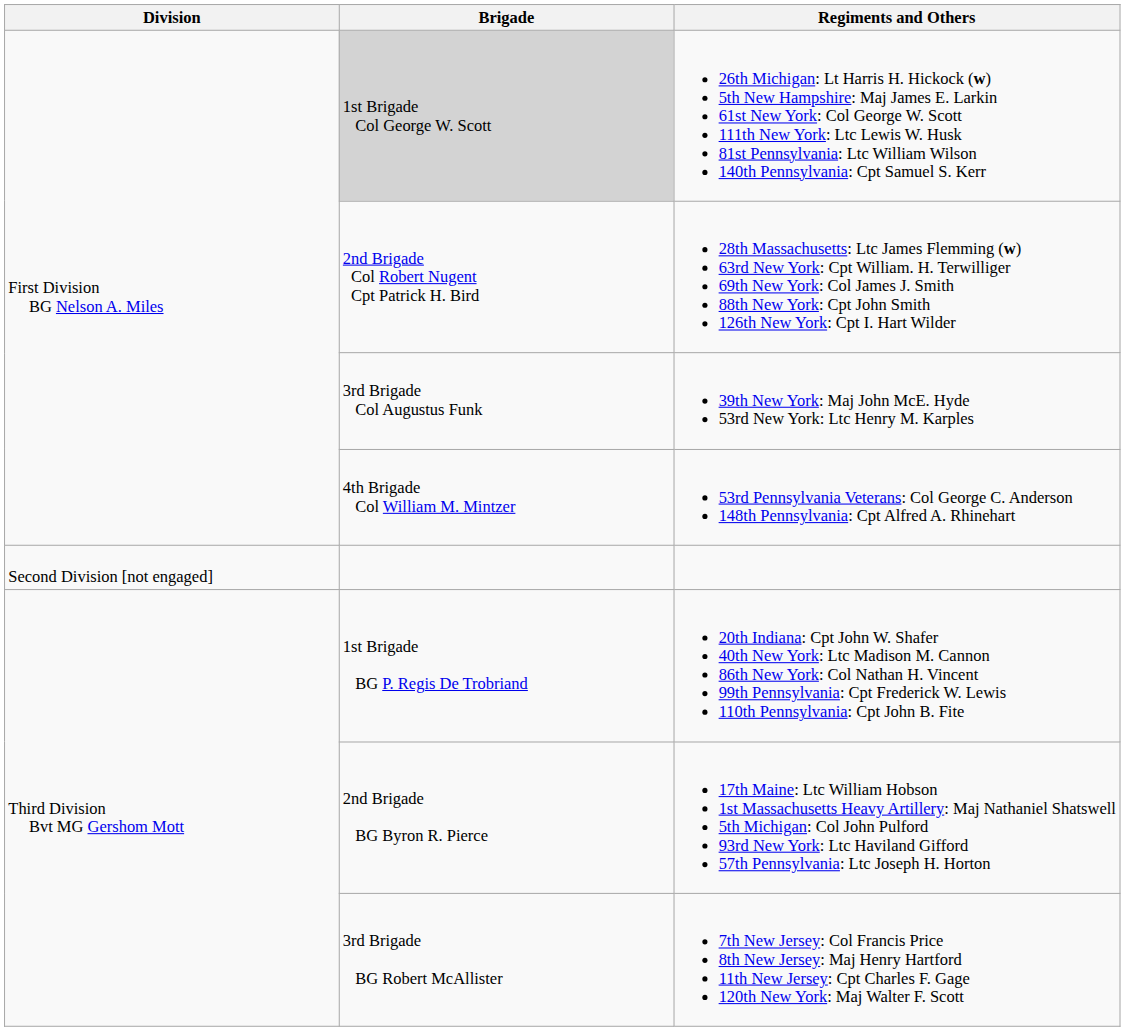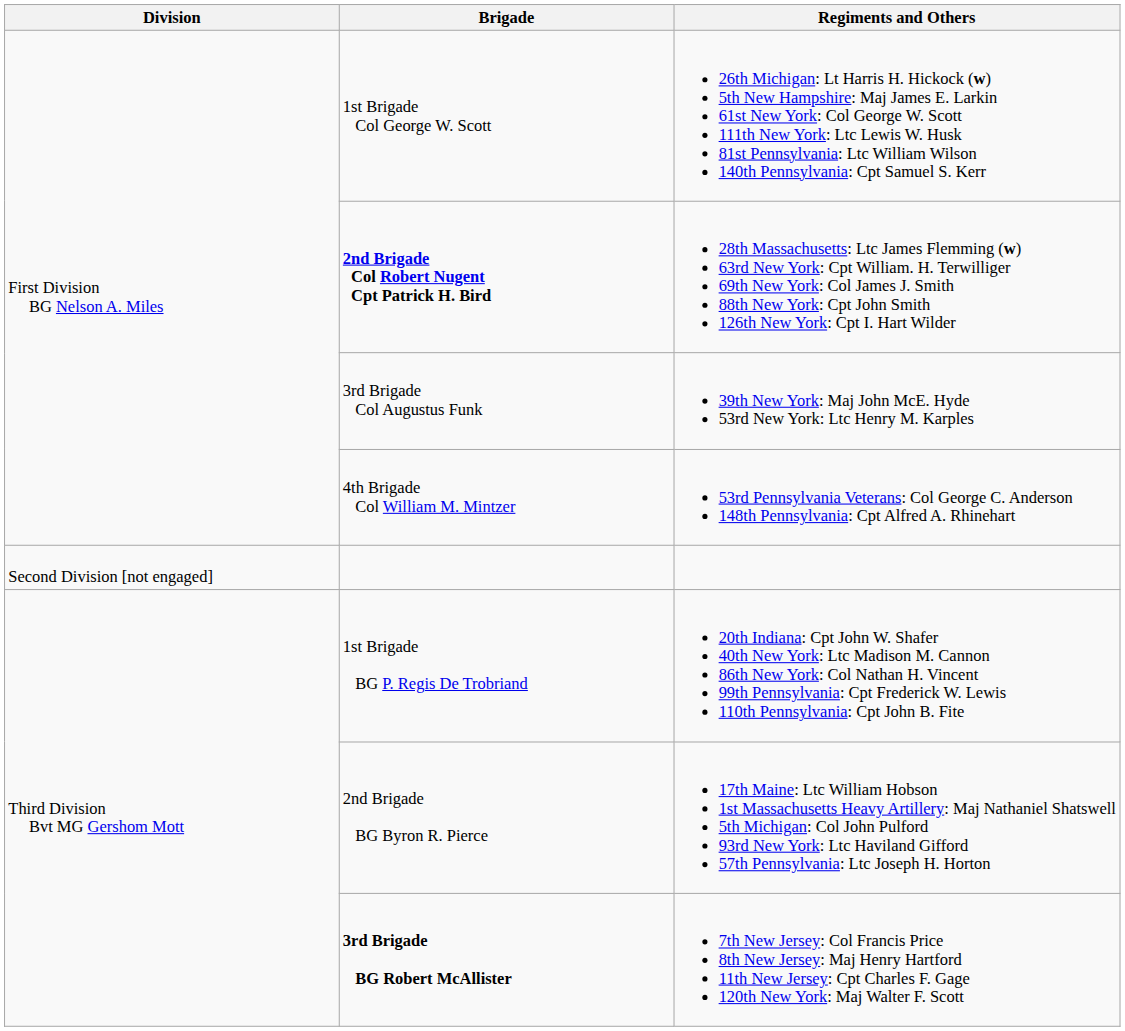(417, 115) lightgrey background -> (417, 115) no background
(411, 276) normal -> (417, 276) bold
(423, 960) normal -> (427, 960) bold
